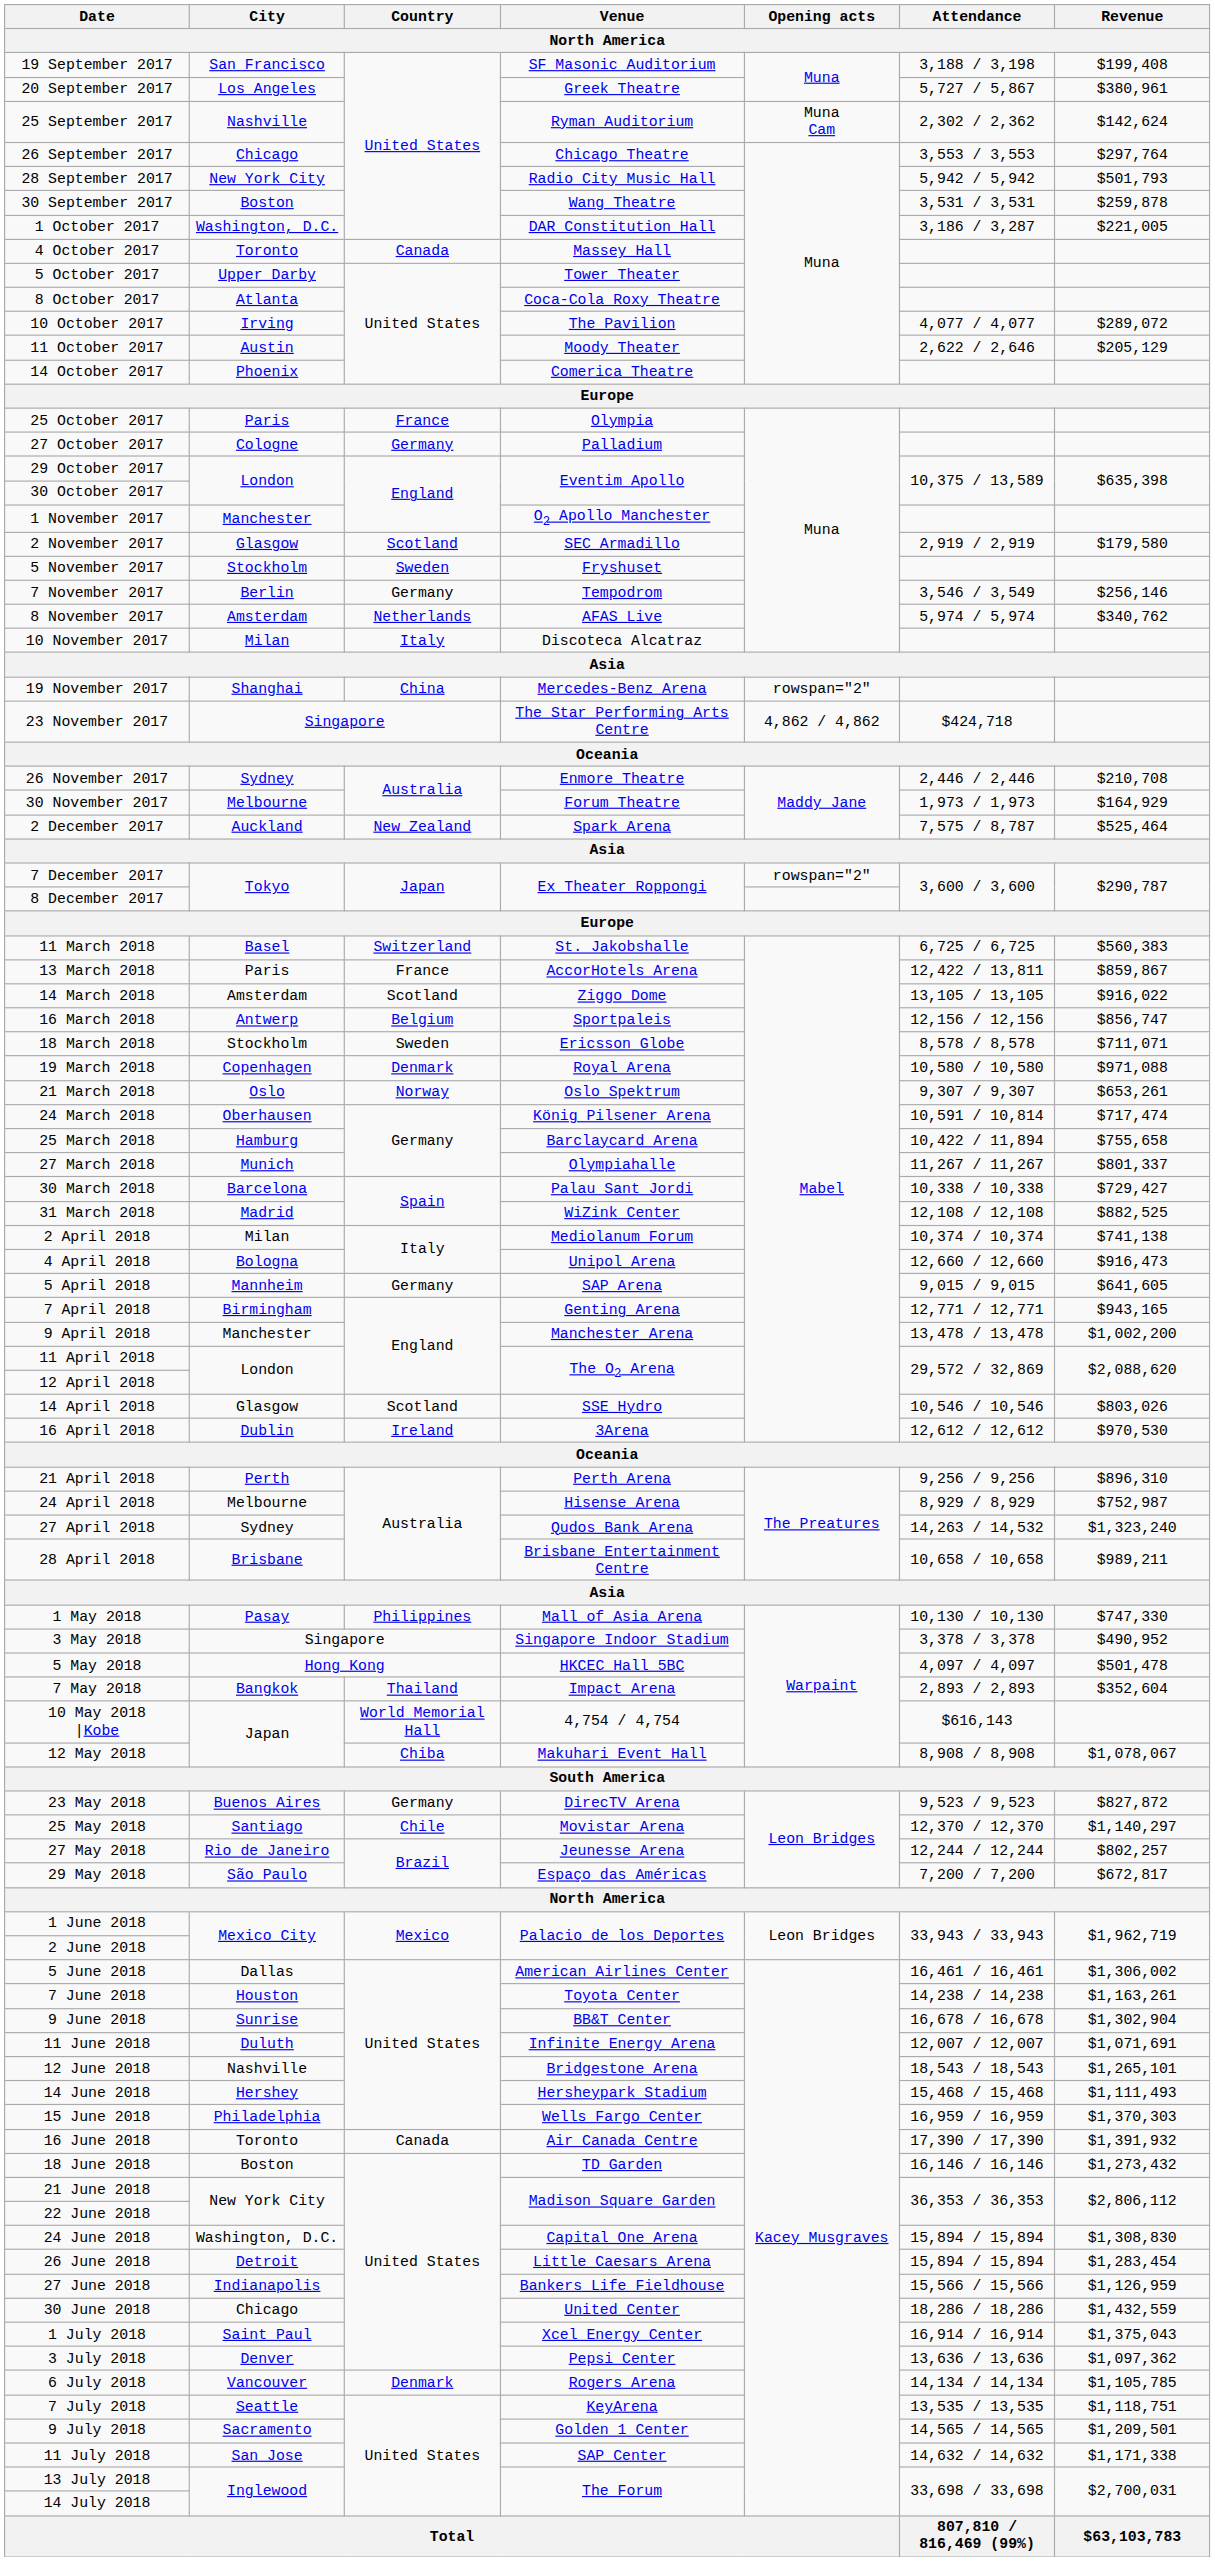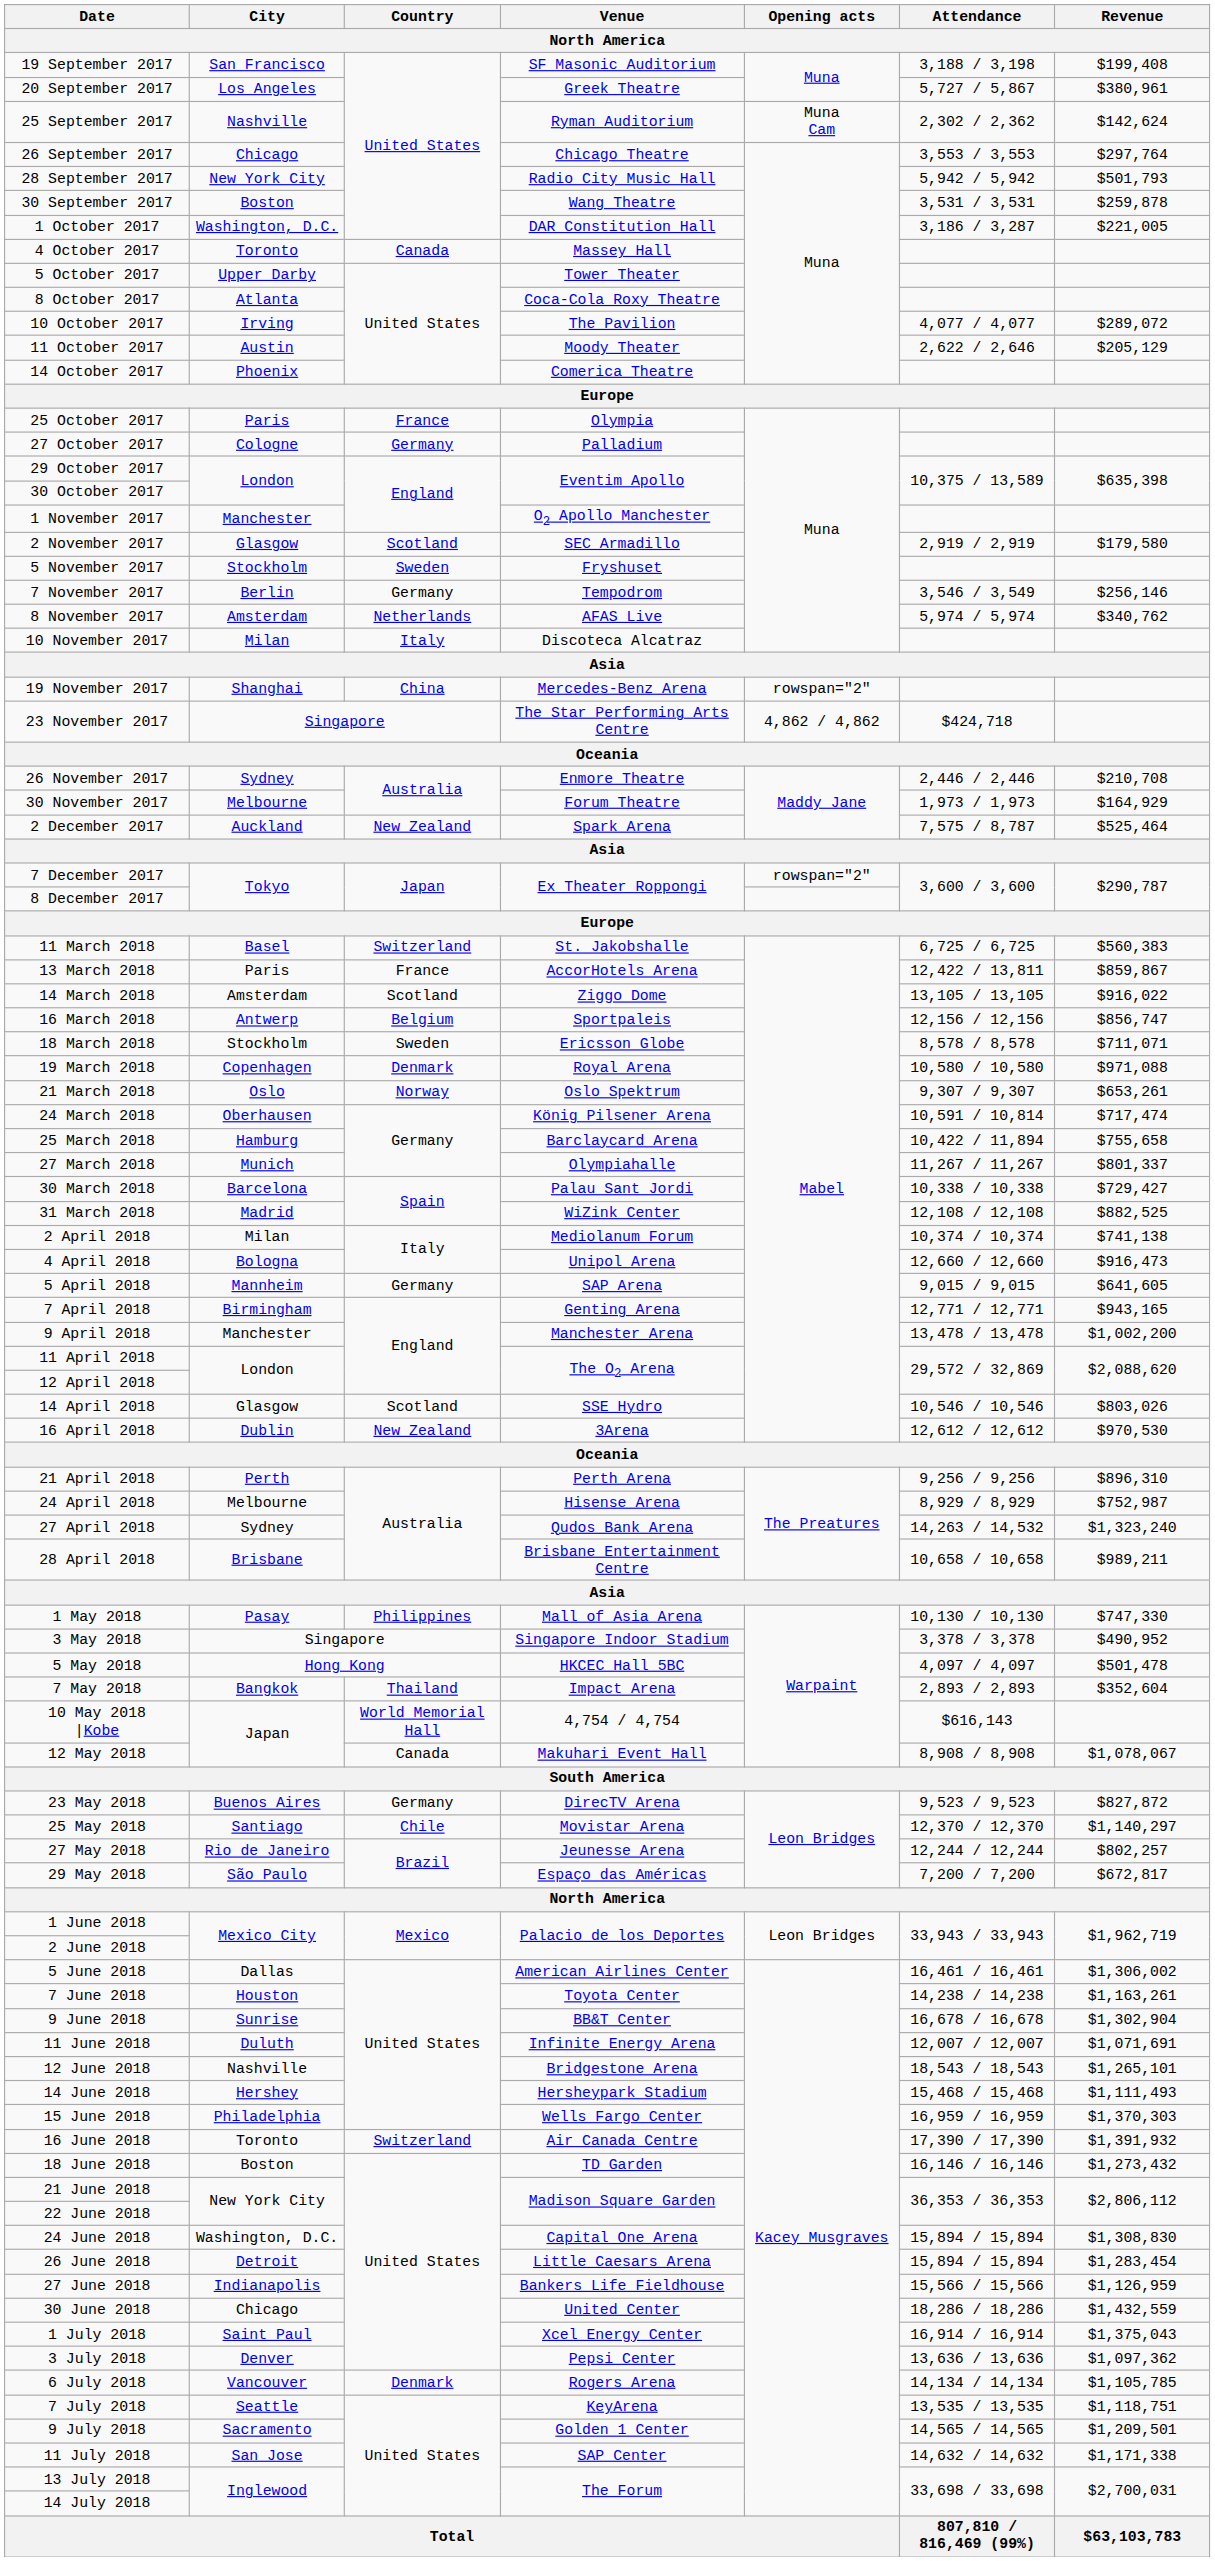(422, 1431) Ireland -> (422, 1431) New Zealand
(422, 1755) Chiba -> (422, 1755) Canada
(422, 2141) Canada -> (422, 2141) Switzerland
